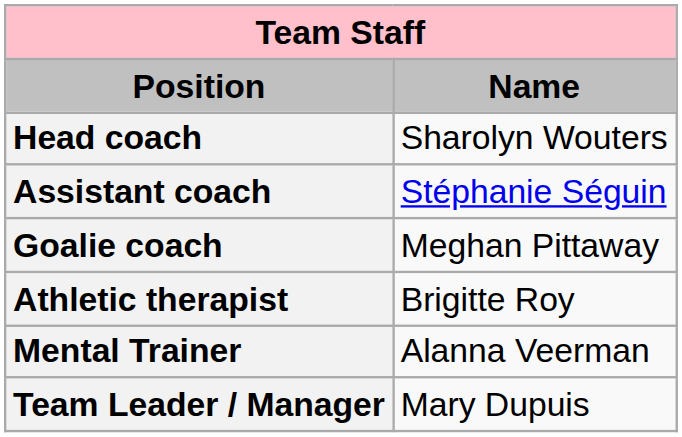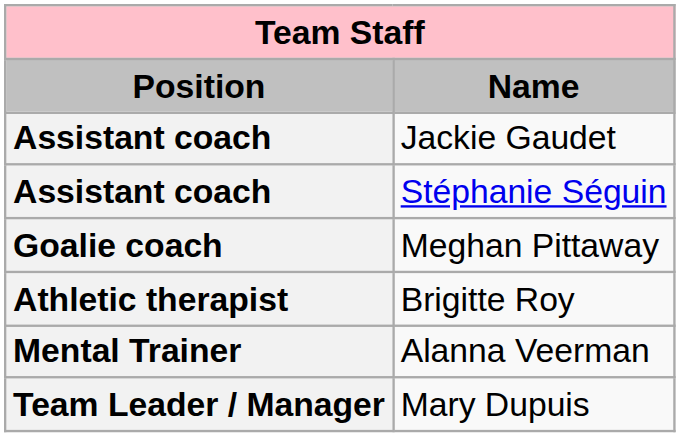- row: (534, 139)
+ row: (508, 139)
